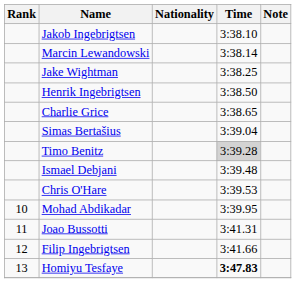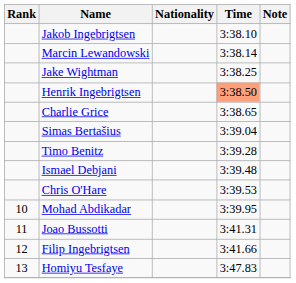(239, 92) no background -> (238, 92) lightsalmon background
(239, 151) lightgrey background -> (238, 151) no background
(239, 268) bold -> (238, 268) normal
